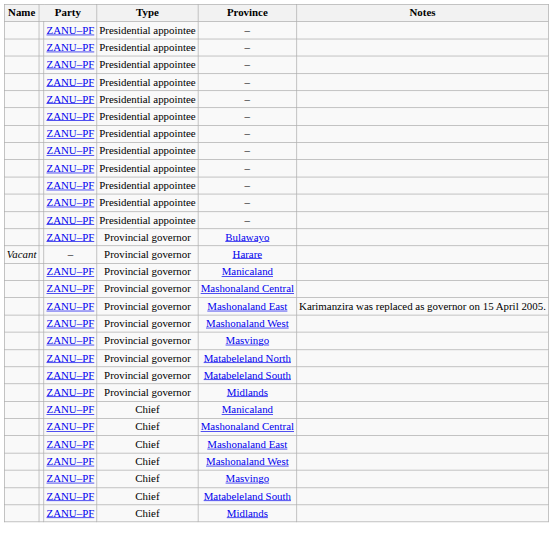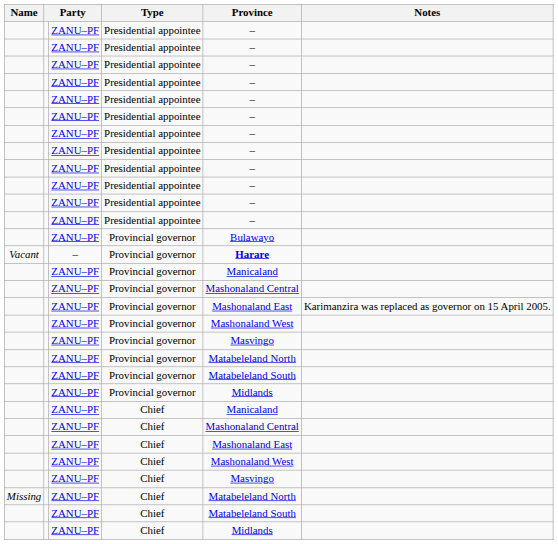(247, 254) normal -> (252, 254) bold
+ row: (24, 496)
